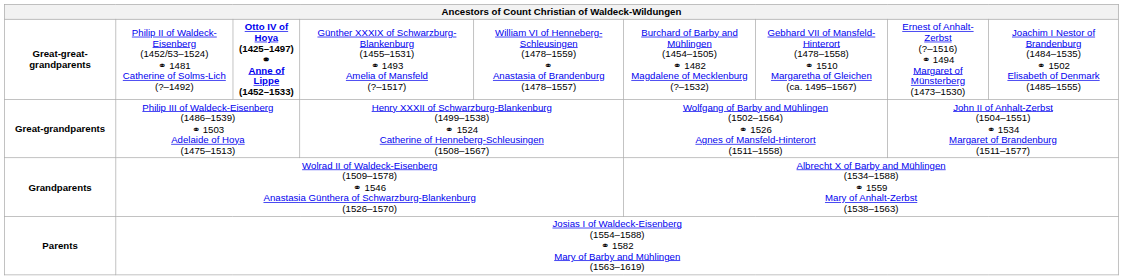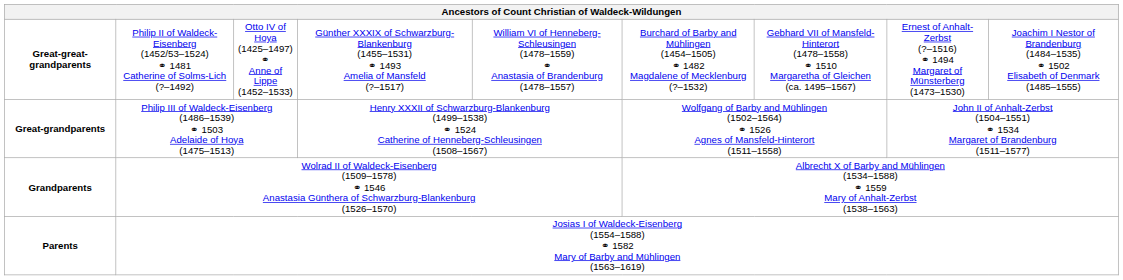(266, 59) bold -> (265, 59) normal
